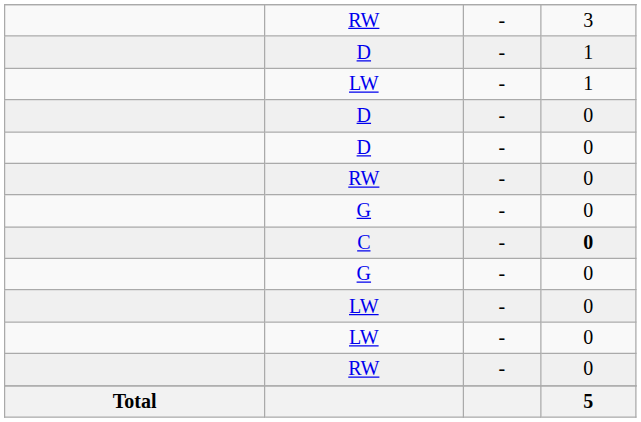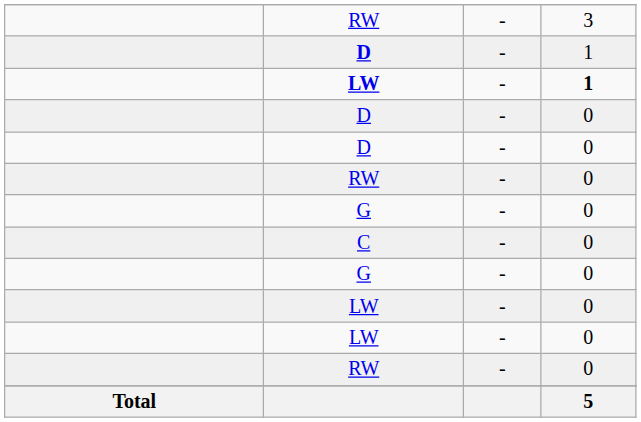(364, 52) normal -> (364, 52) bold
(364, 83) normal -> (364, 83) bold
(588, 83) normal -> (588, 83) bold
(588, 242) bold -> (588, 242) normal
